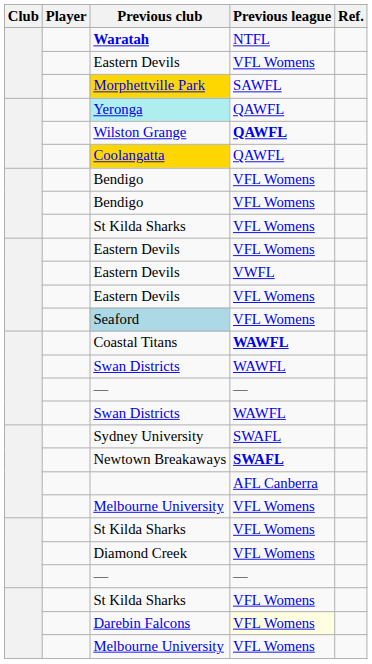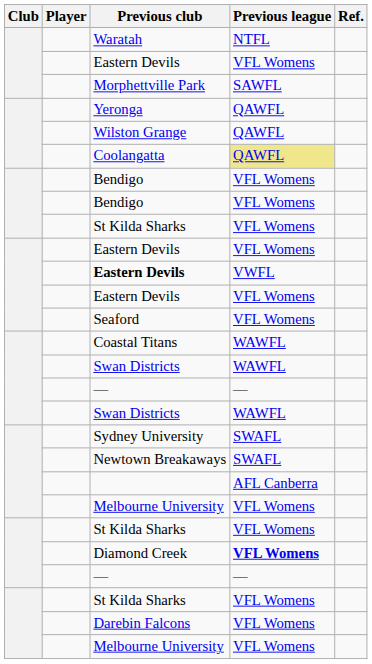(121, 39) bold -> (118, 39) normal
(149, 86) gold background -> (149, 86) no background
(118, 109) paleturquoise background -> (118, 109) no background
(260, 132) bold -> (259, 132) normal
(129, 156) gold background -> (129, 156) no background
(259, 156) no background -> (259, 156) khaki background
(137, 272) normal -> (139, 272) bold
(116, 319) lightblue background -> (116, 319) no background
(261, 343) bold -> (259, 343) normal
(258, 459) bold -> (257, 459) normal
(274, 553) normal -> (276, 553) bold
(274, 623) lightyellow background -> (274, 623) no background
